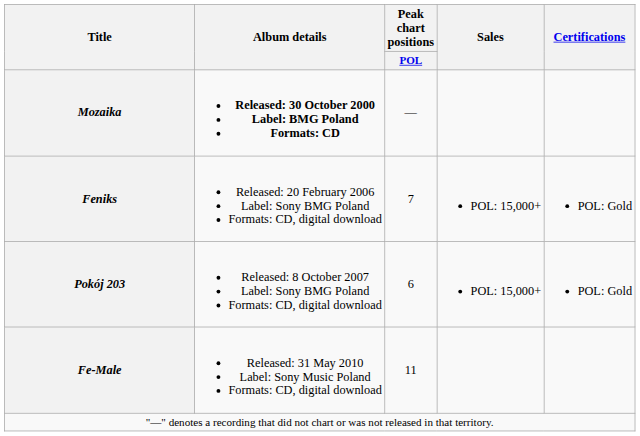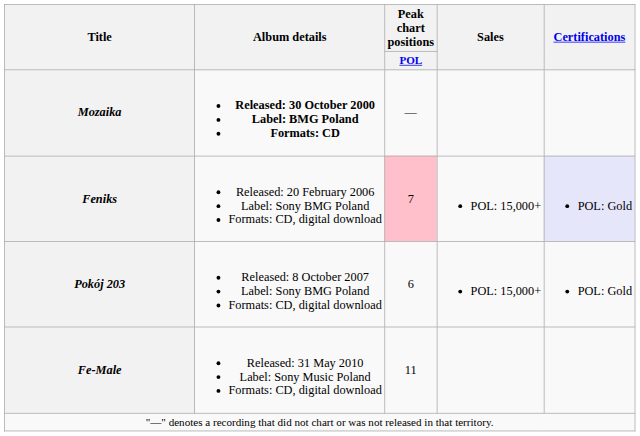(411, 198) no background -> (411, 198) pink background
(589, 205) no background -> (589, 205) lavender background
